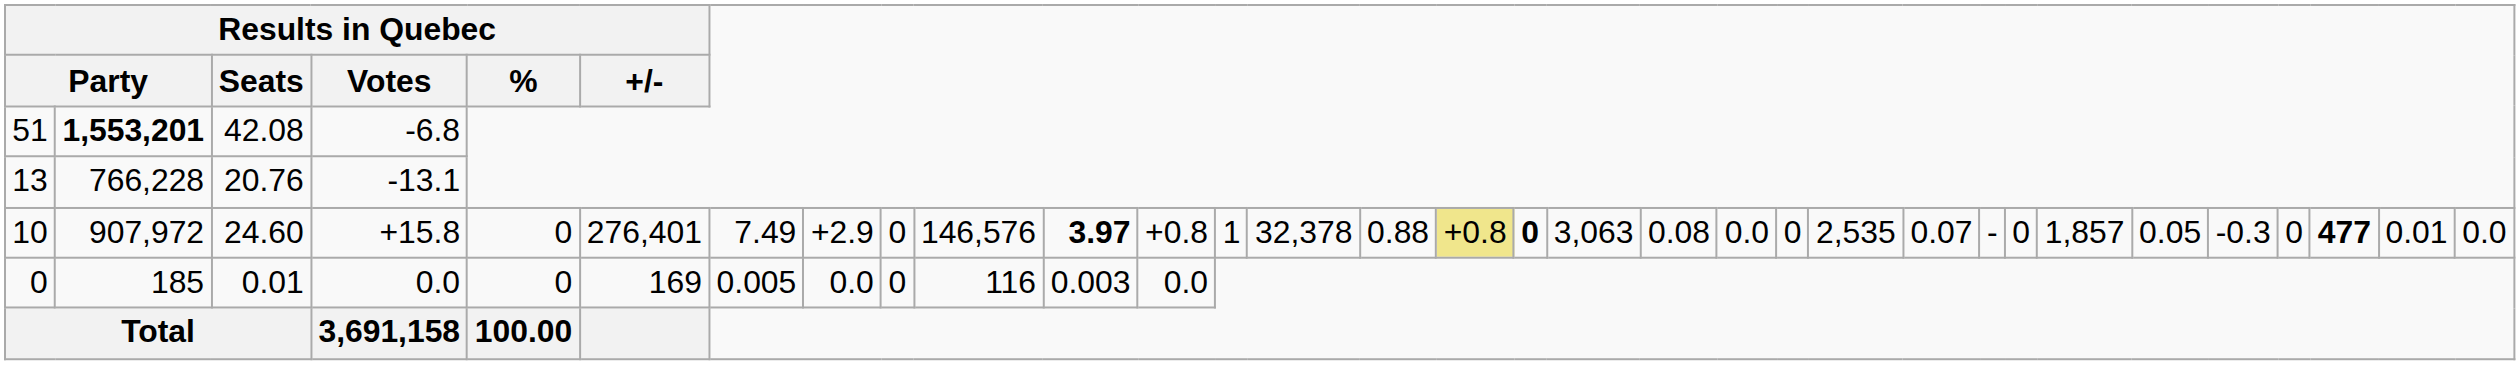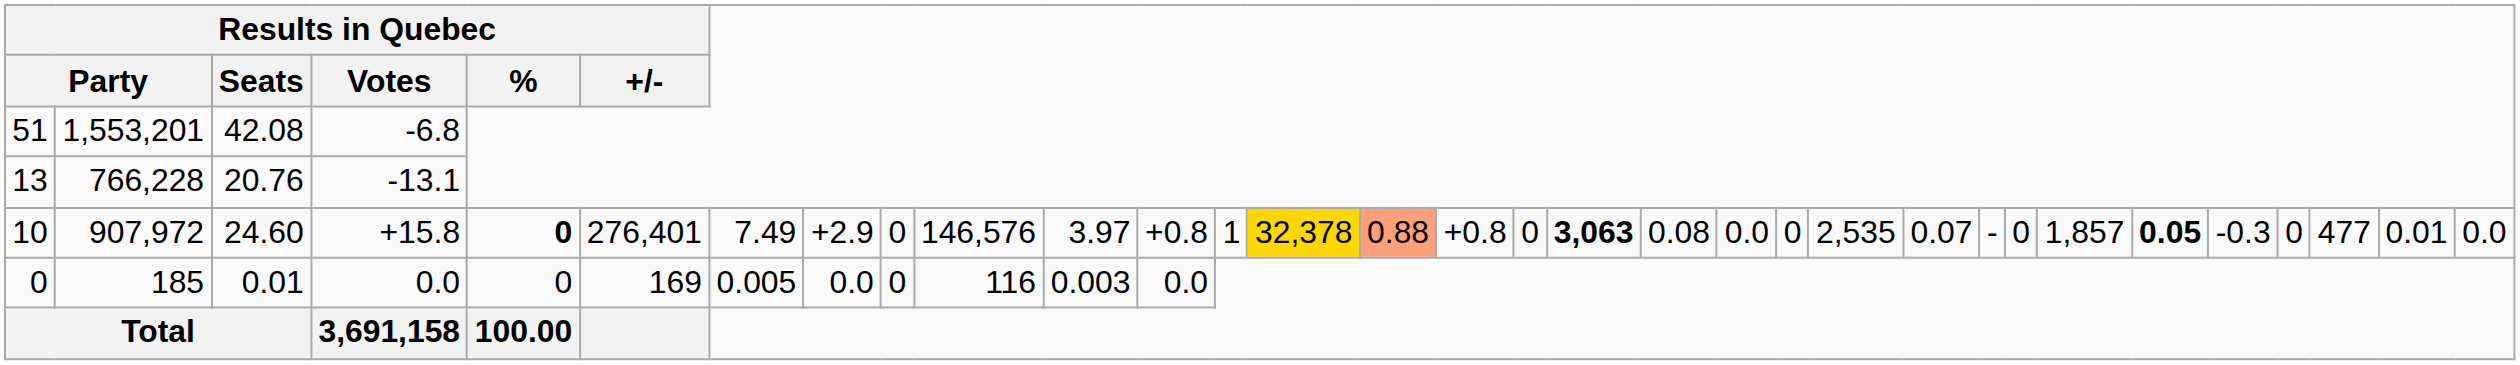(133, 130) bold -> (133, 130) normal
(563, 231) normal -> (563, 231) bold
(1099, 231) bold -> (1099, 231) normal
(1304, 231) no background -> (1304, 231) gold background
(1398, 231) no background -> (1398, 231) lightsalmon background
(1475, 231) khaki background -> (1475, 231) no background
(1530, 231) bold -> (1530, 231) normal
(1594, 231) normal -> (1594, 231) bold
(2170, 231) normal -> (2170, 231) bold
(2344, 231) bold -> (2344, 231) normal
